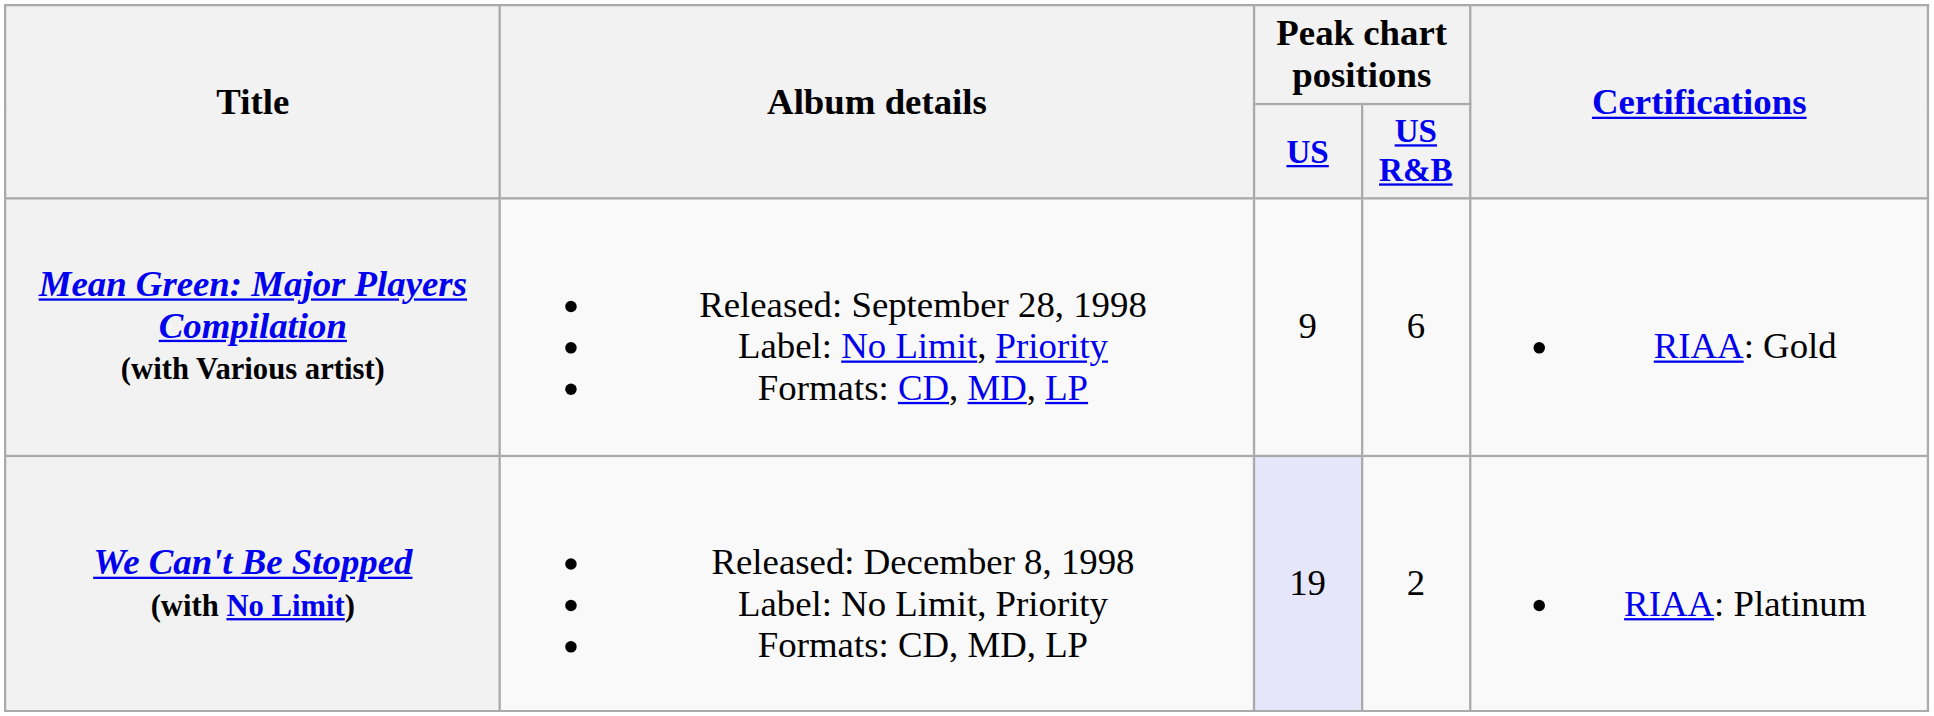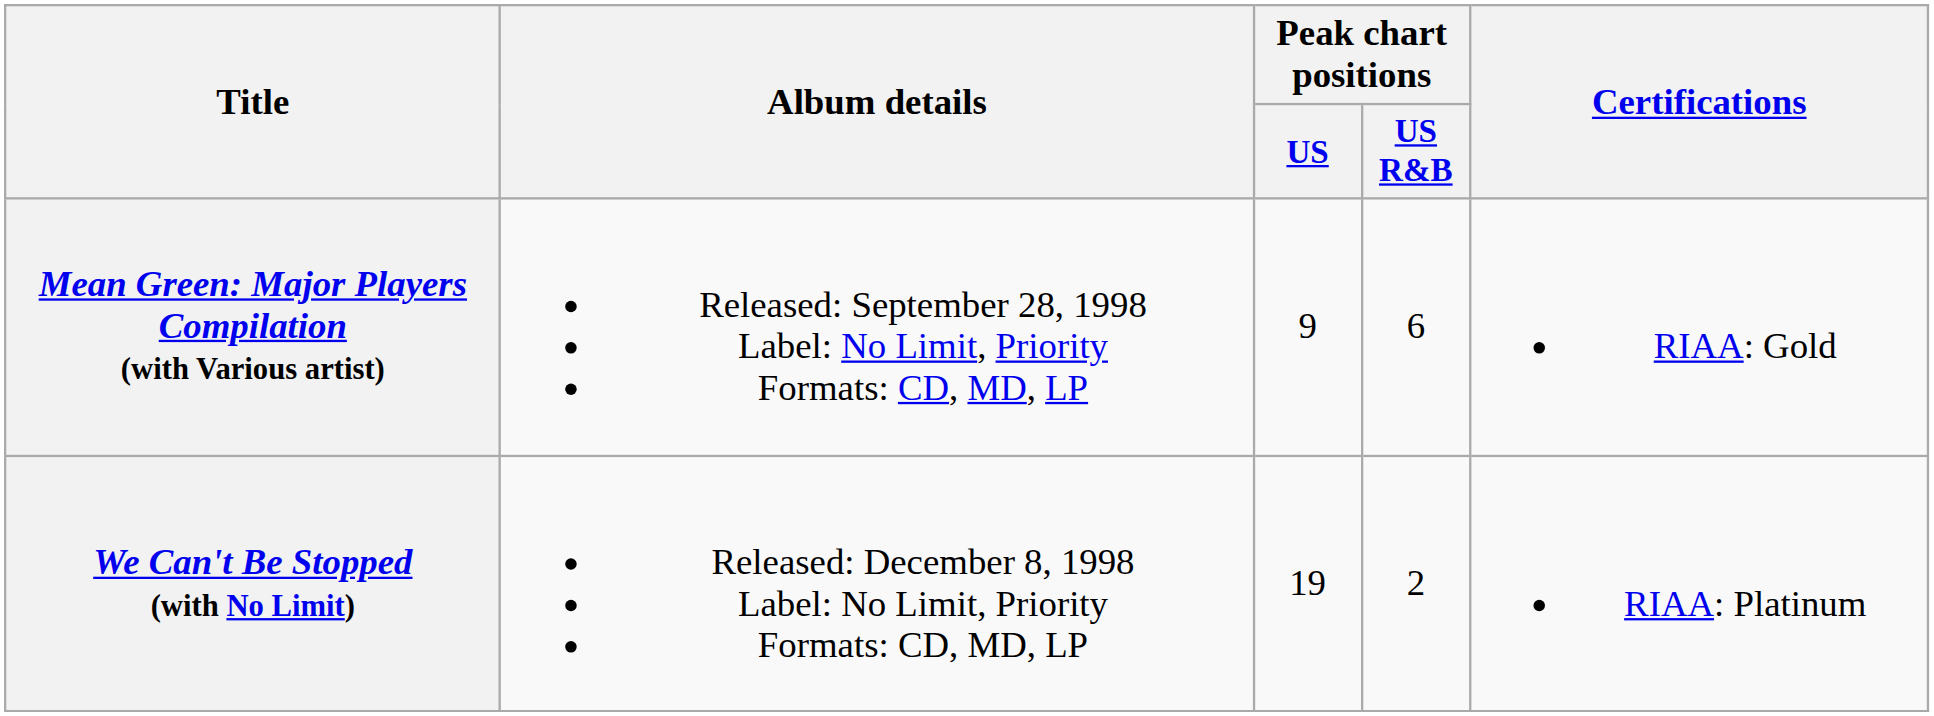(1308, 582) lavender background -> (1308, 582) no background
